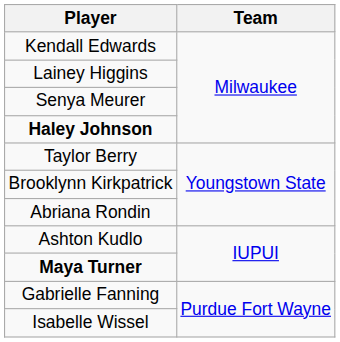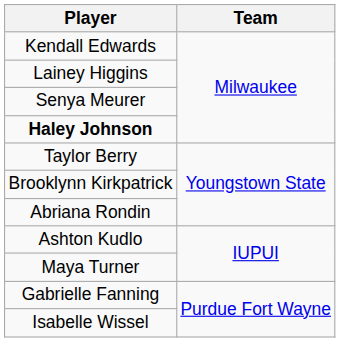(90, 267) bold -> (90, 267) normal
